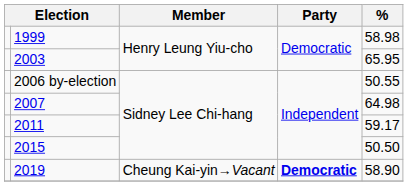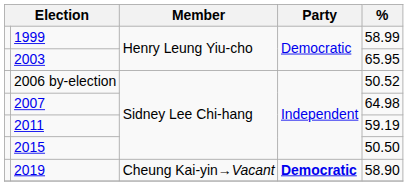(382, 37) 58.98 -> (382, 37) 58.99
(382, 81) 50.55 -> (382, 81) 50.52
(382, 125) 59.17 -> (382, 125) 59.19
